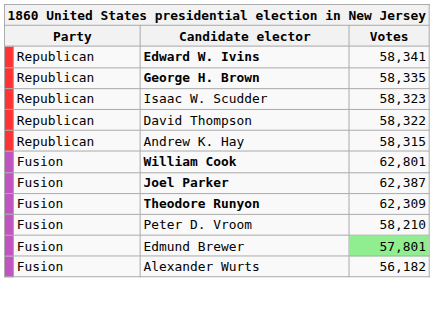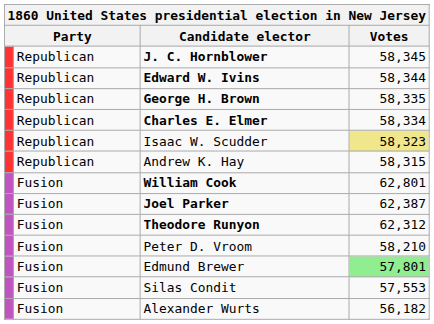+ row: (205, 57)
(403, 57) 58,341 -> (403, 78) 58,344
+ row: (205, 120)
(403, 99) no background -> (403, 141) khaki background
- row: (198, 120)
(403, 204) 62,309 -> (403, 225) 62,312
+ row: (190, 288)
